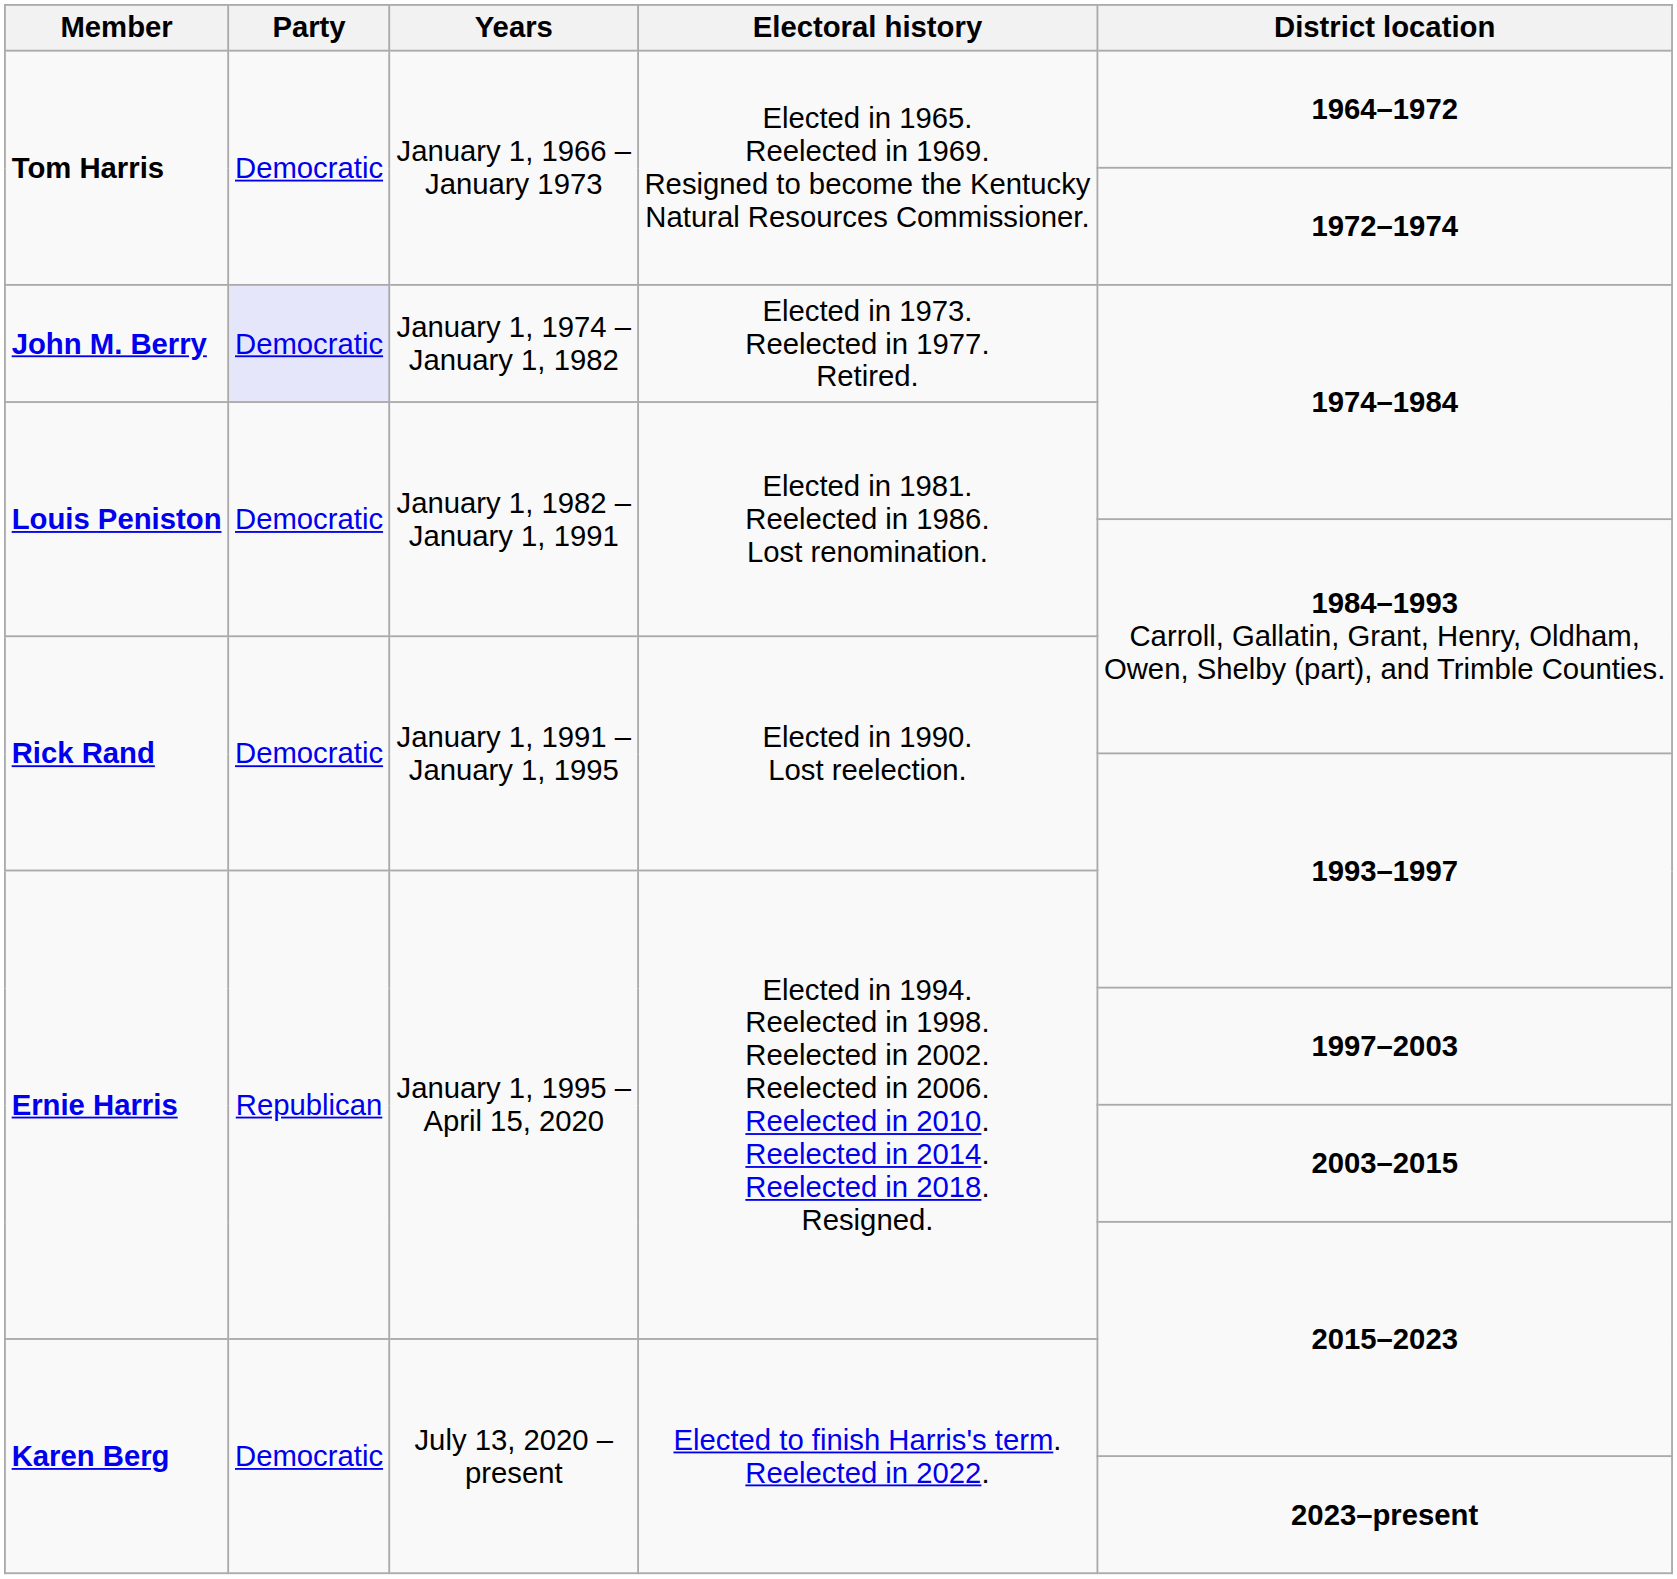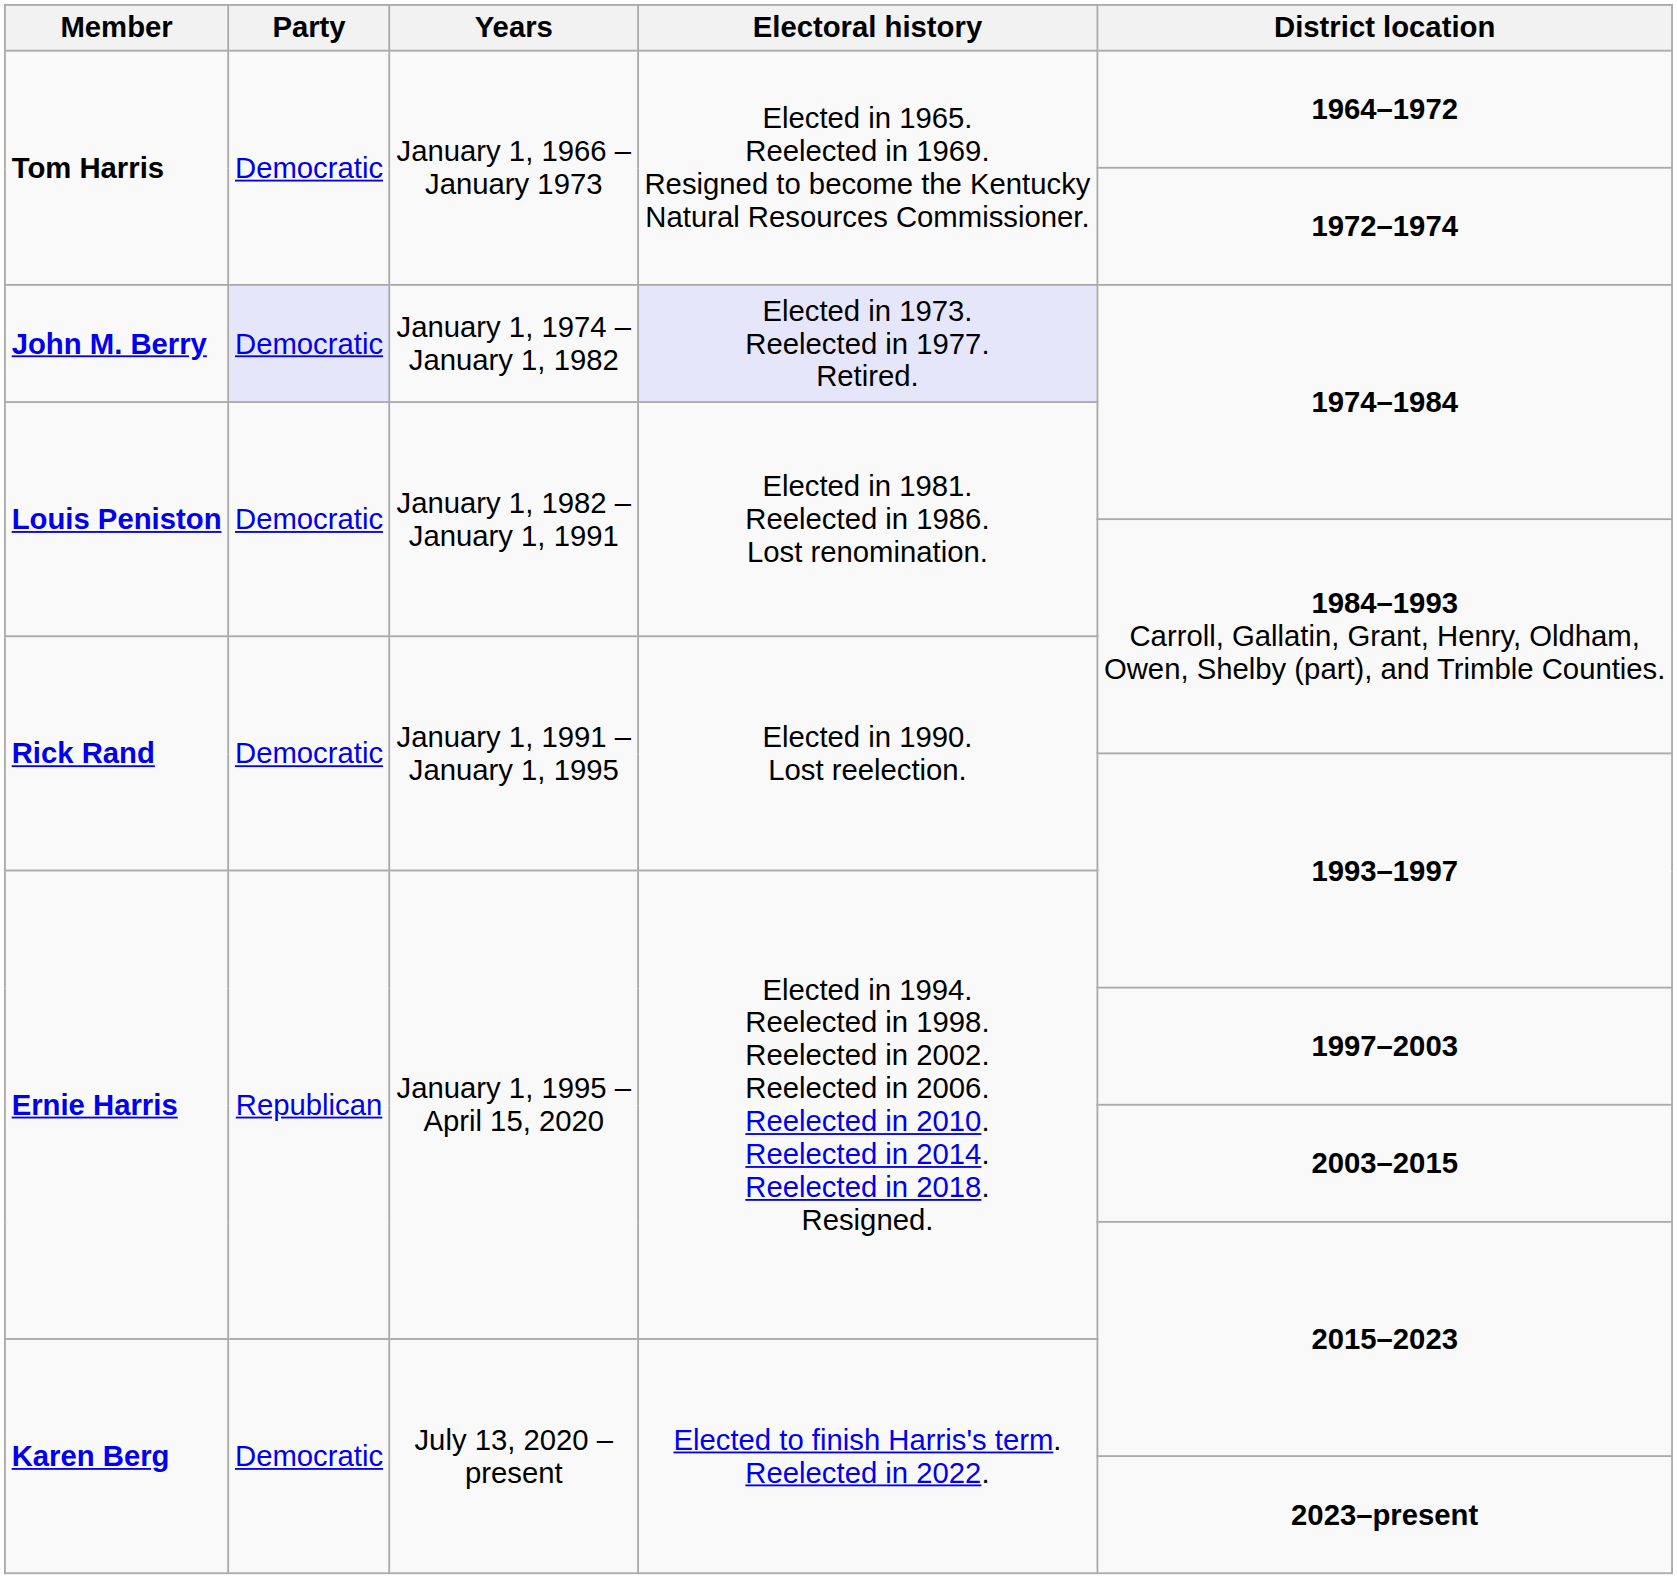(867, 343) no background -> (867, 343) lavender background
